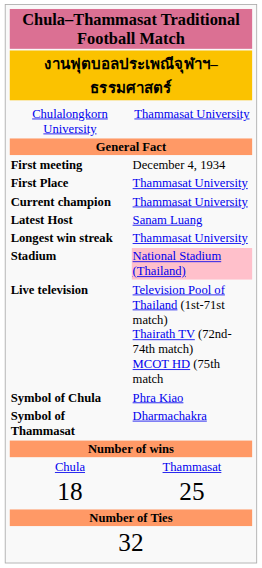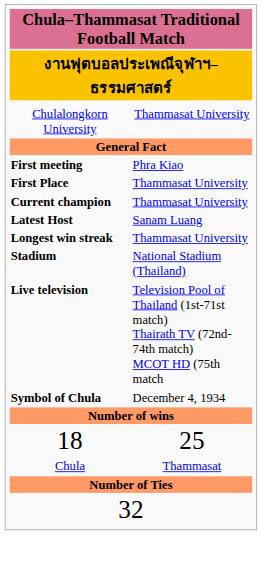(179, 165) December 4, 1934 -> (158, 165) Phra Kiao
(177, 263) pink background -> (177, 263) no background
(158, 397) Phra Kiao -> (179, 397) December 4, 1934
- row: (43, 423)
rows swapped: (70, 467) <-> (70, 492)
